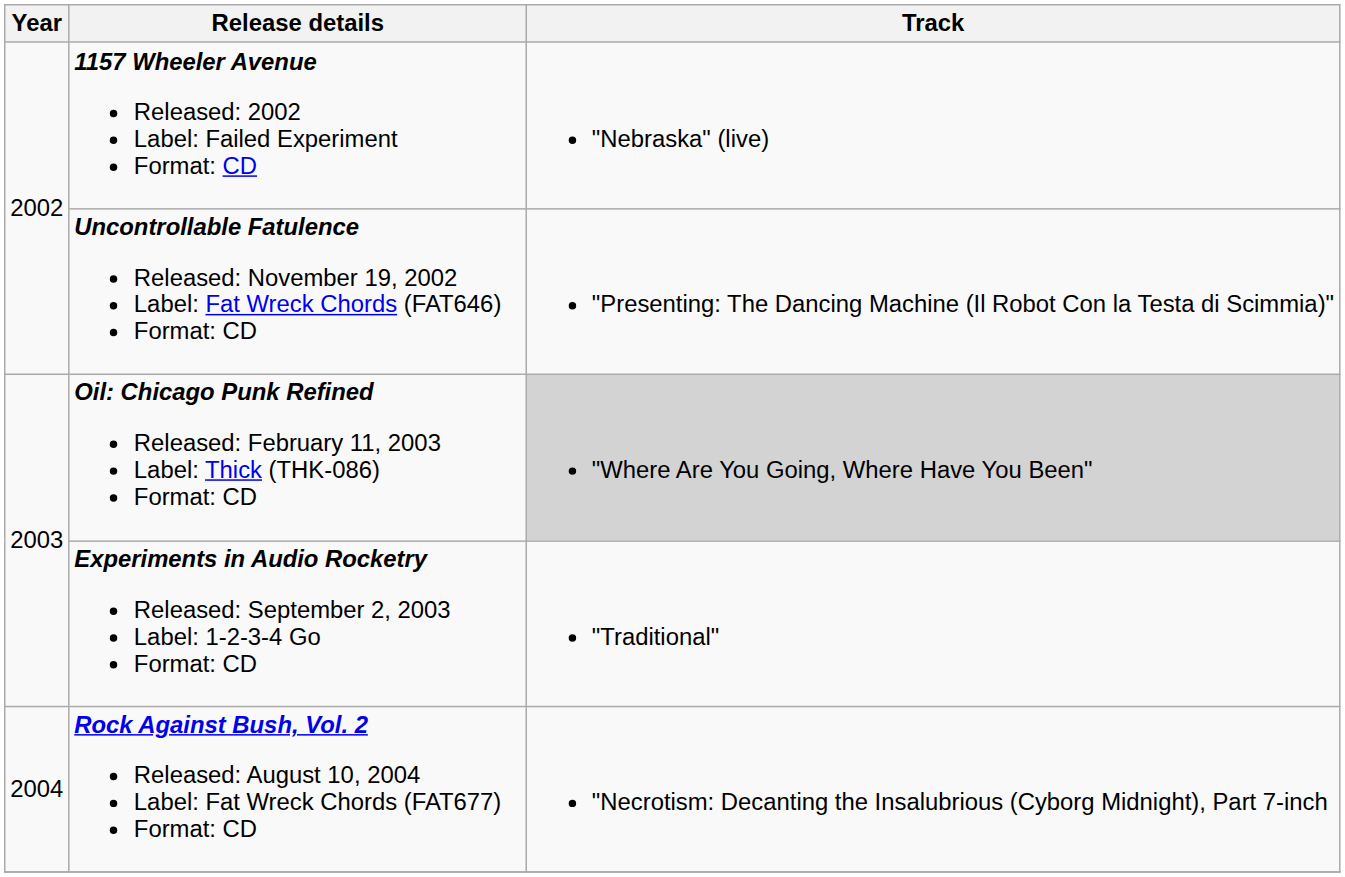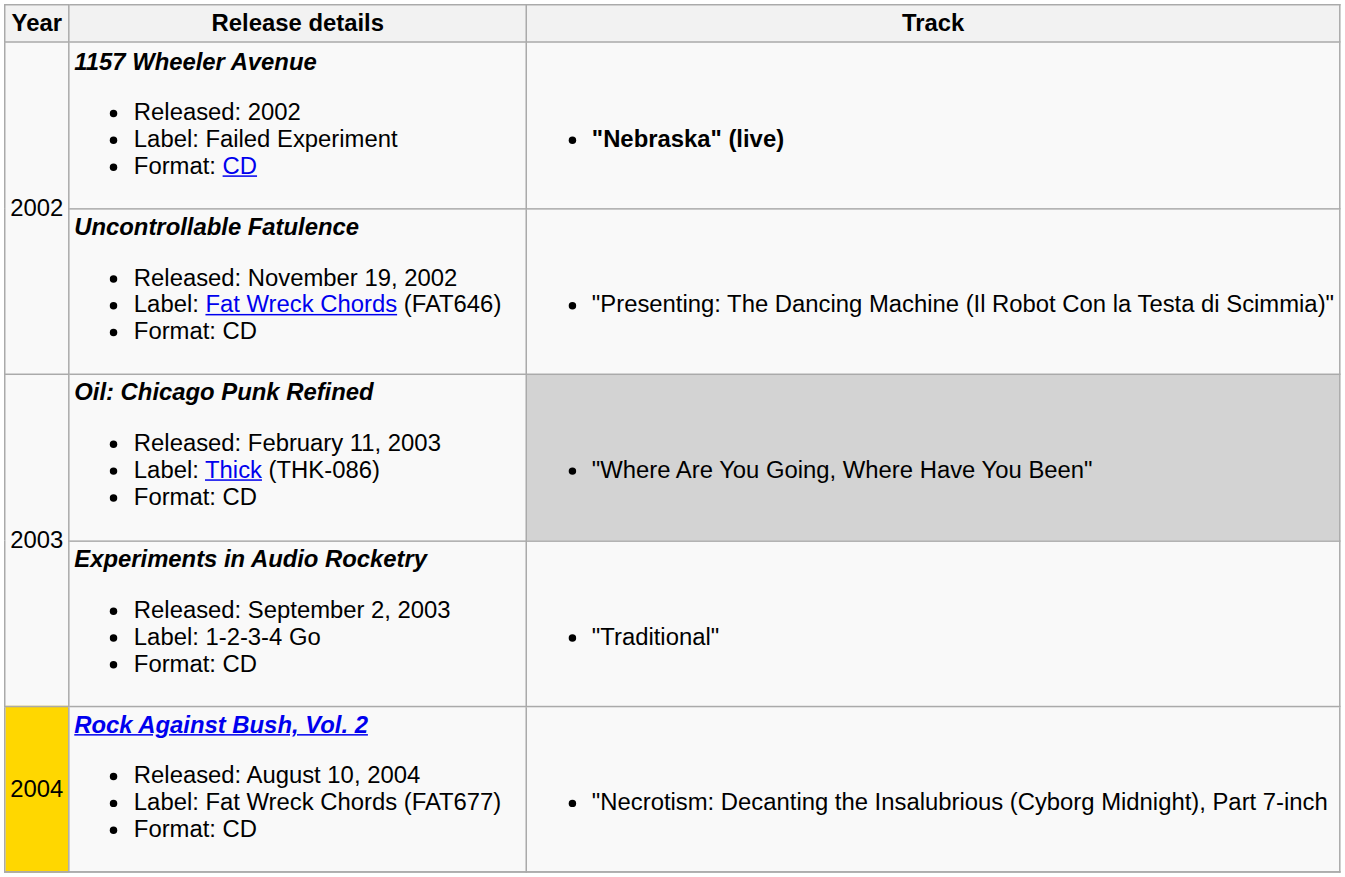(933, 139) normal -> (933, 139) bold
(37, 789) no background -> (37, 789) gold background
